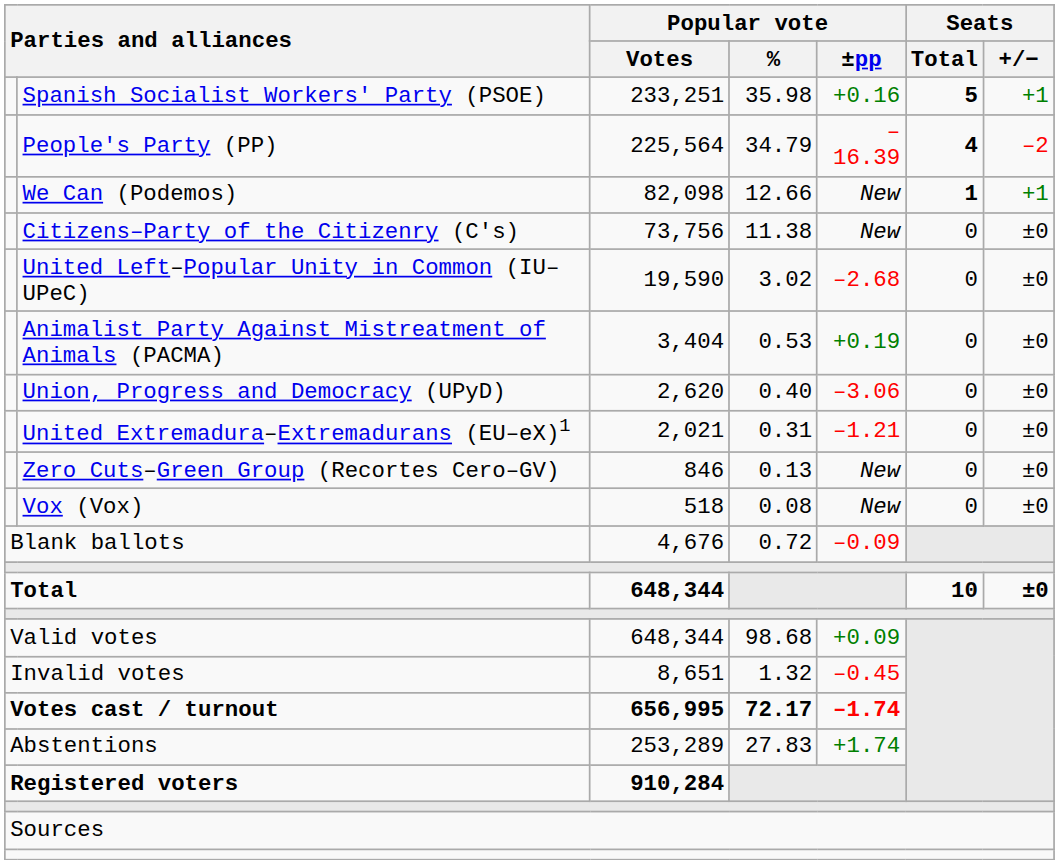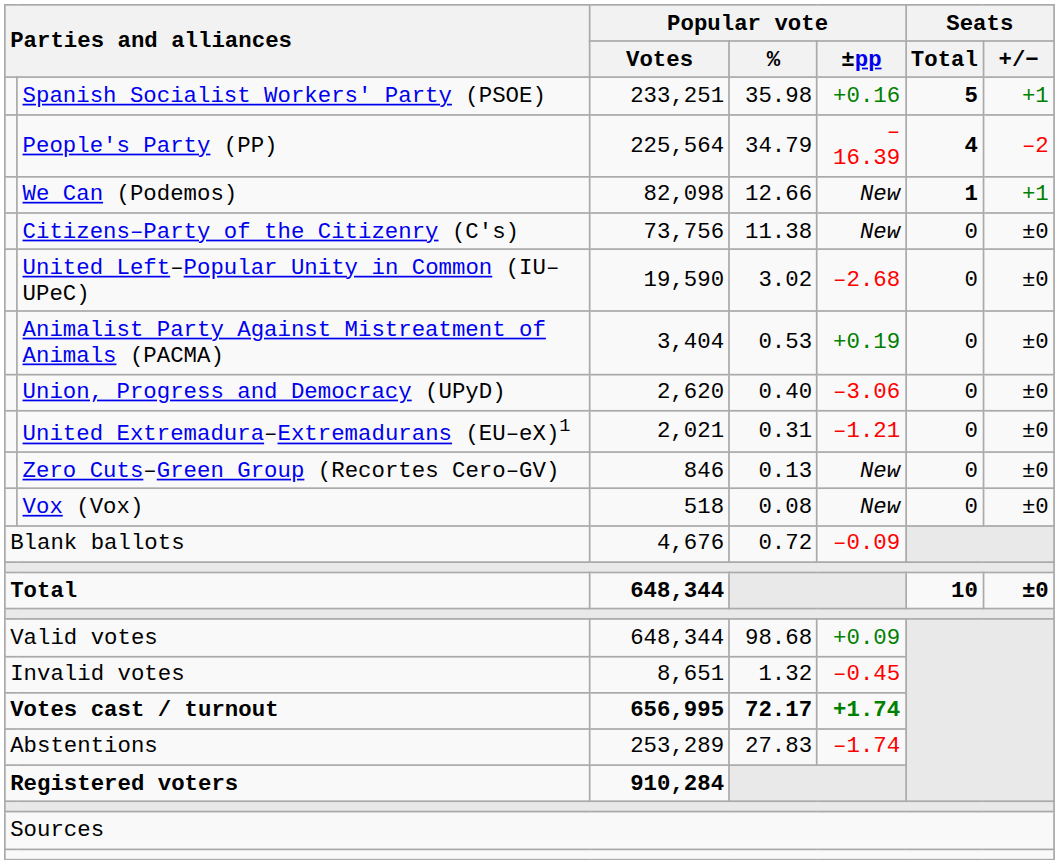(867, 711) –1.74 -> (867, 711) +1.74
(867, 747) +1.74 -> (867, 747) –1.74
